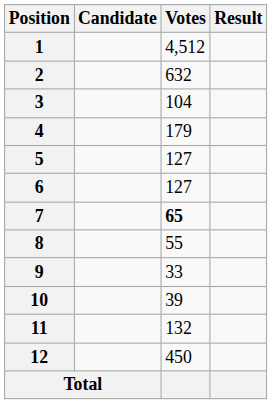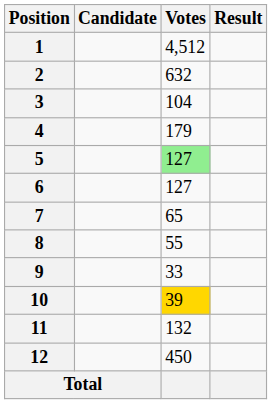(178, 159) no background -> (178, 159) lightgreen background
(174, 215) bold -> (174, 215) normal
(174, 300) no background -> (174, 300) gold background
